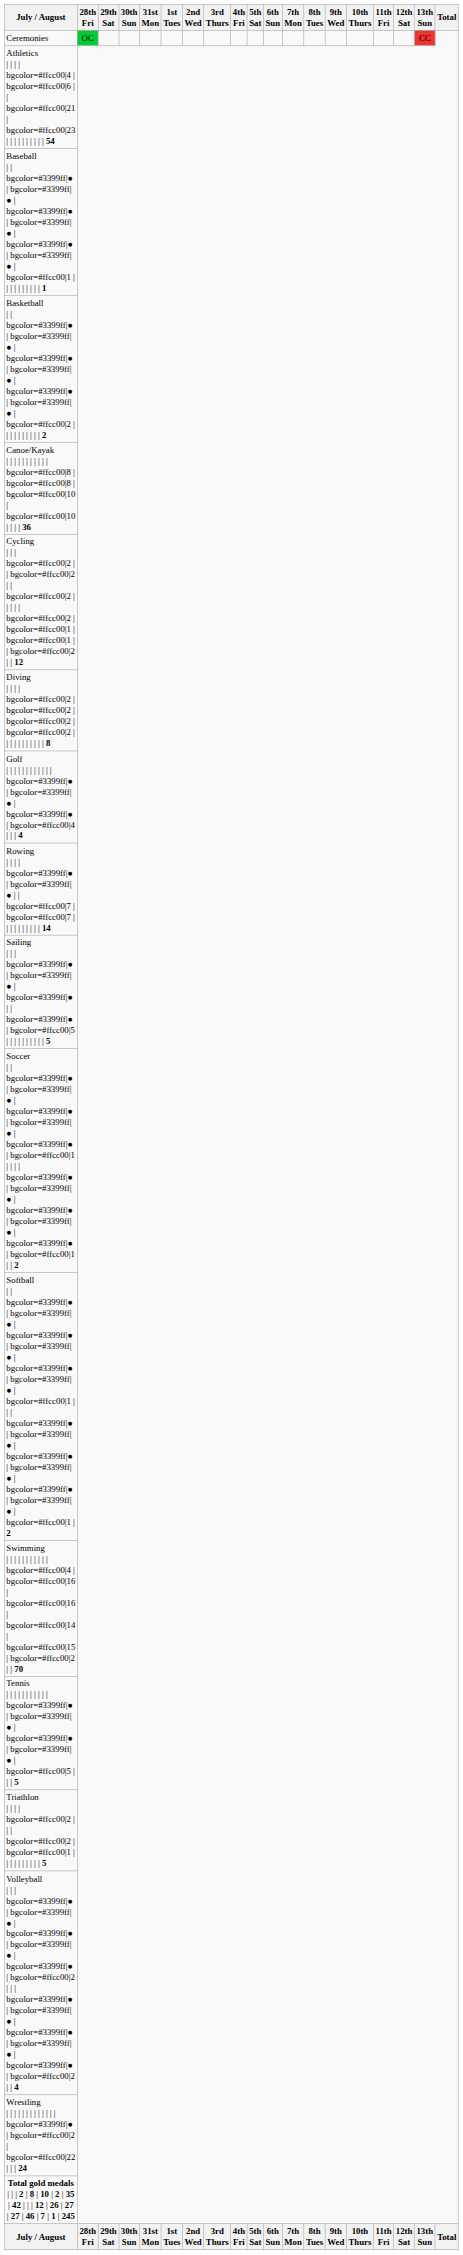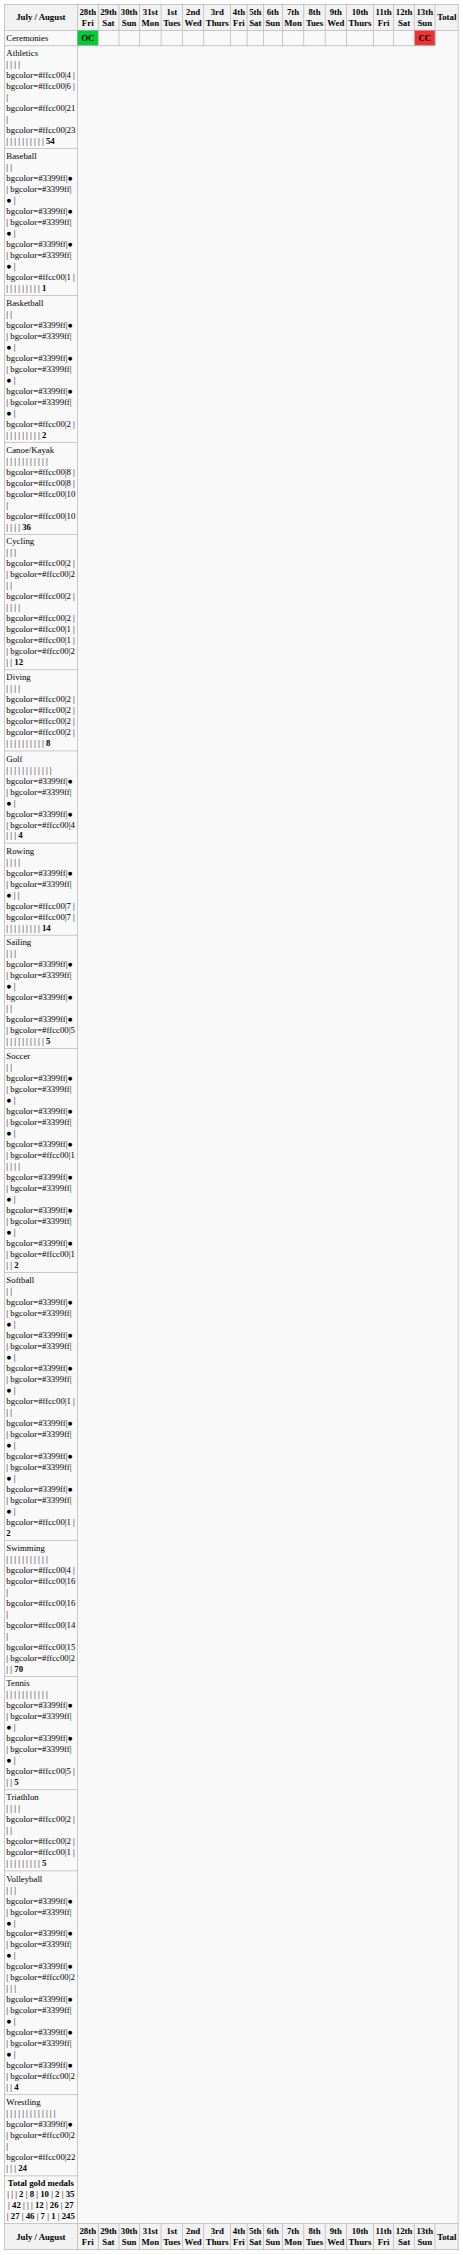(88, 38) normal -> (88, 38) bold
(425, 38) normal -> (425, 38) bold
